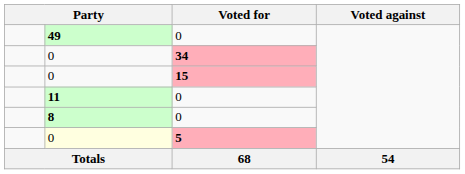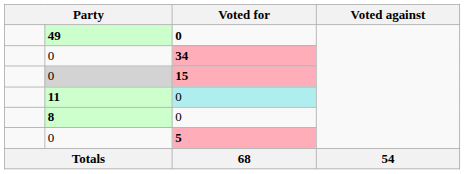(179, 35) normal -> (179, 35) bold
(51, 76) no background -> (51, 76) lightgrey background
(179, 96) no background -> (179, 96) paleturquoise background
(51, 138) lightyellow background -> (51, 138) no background
